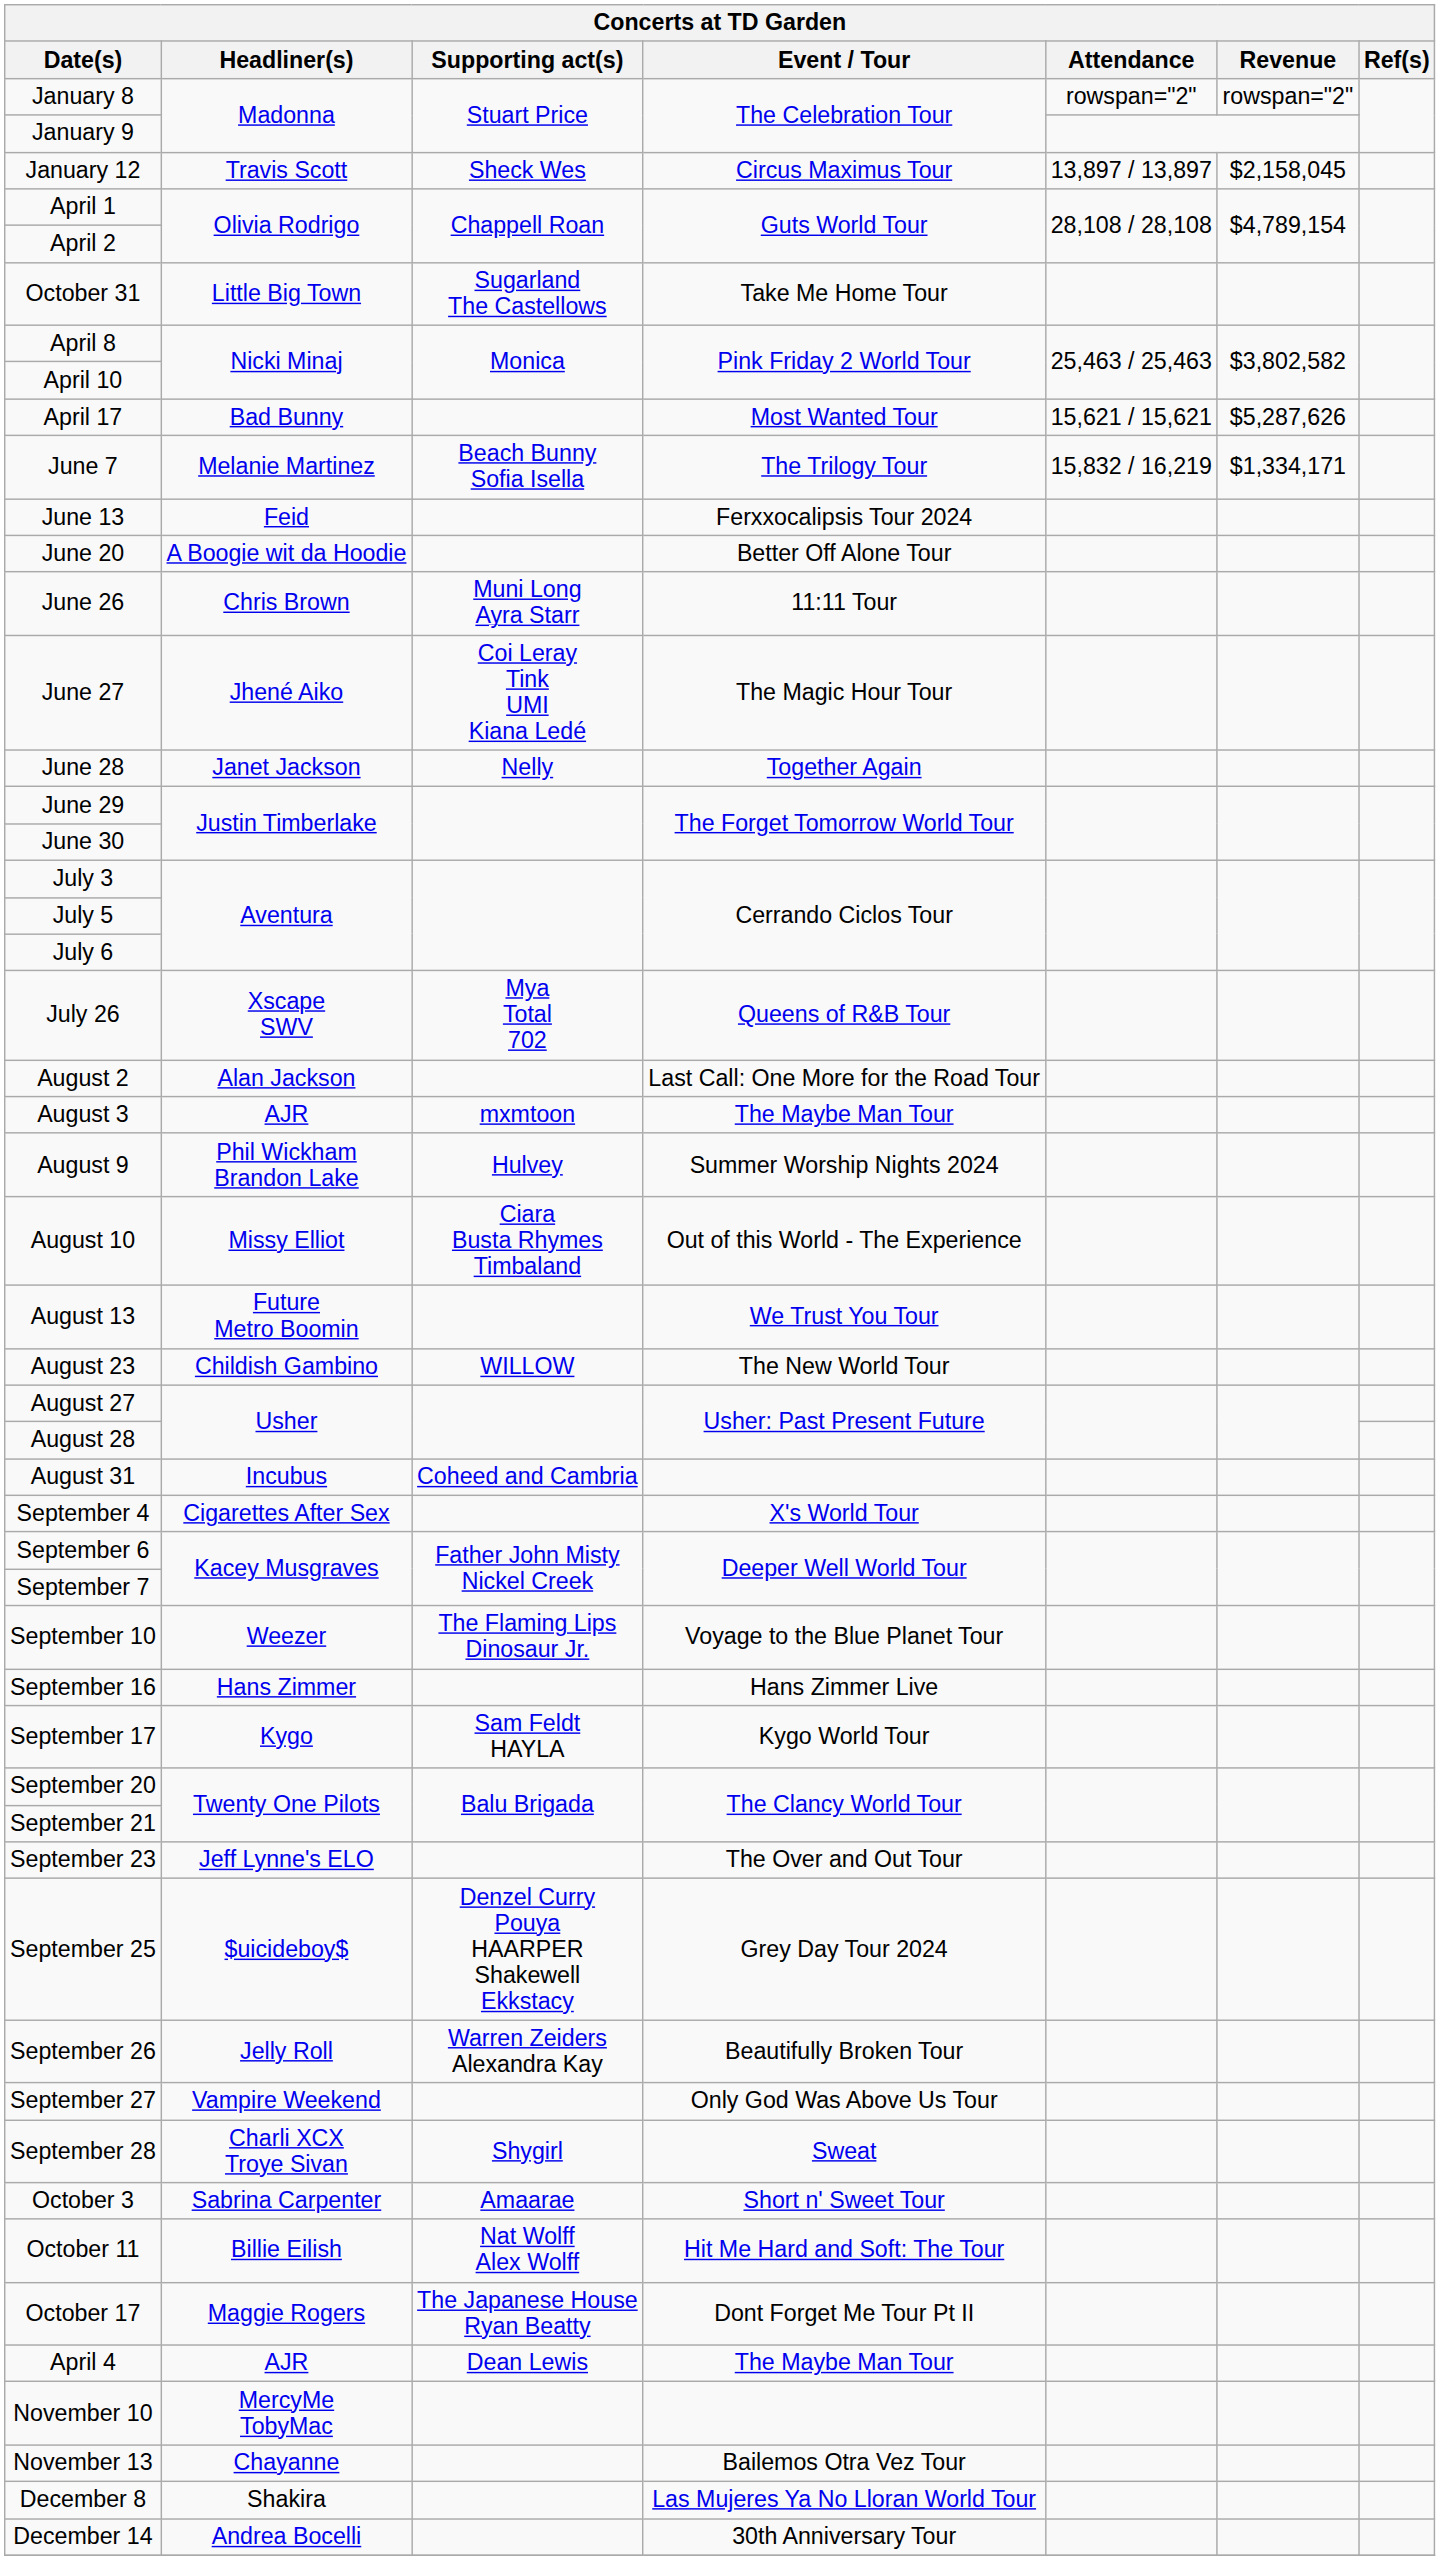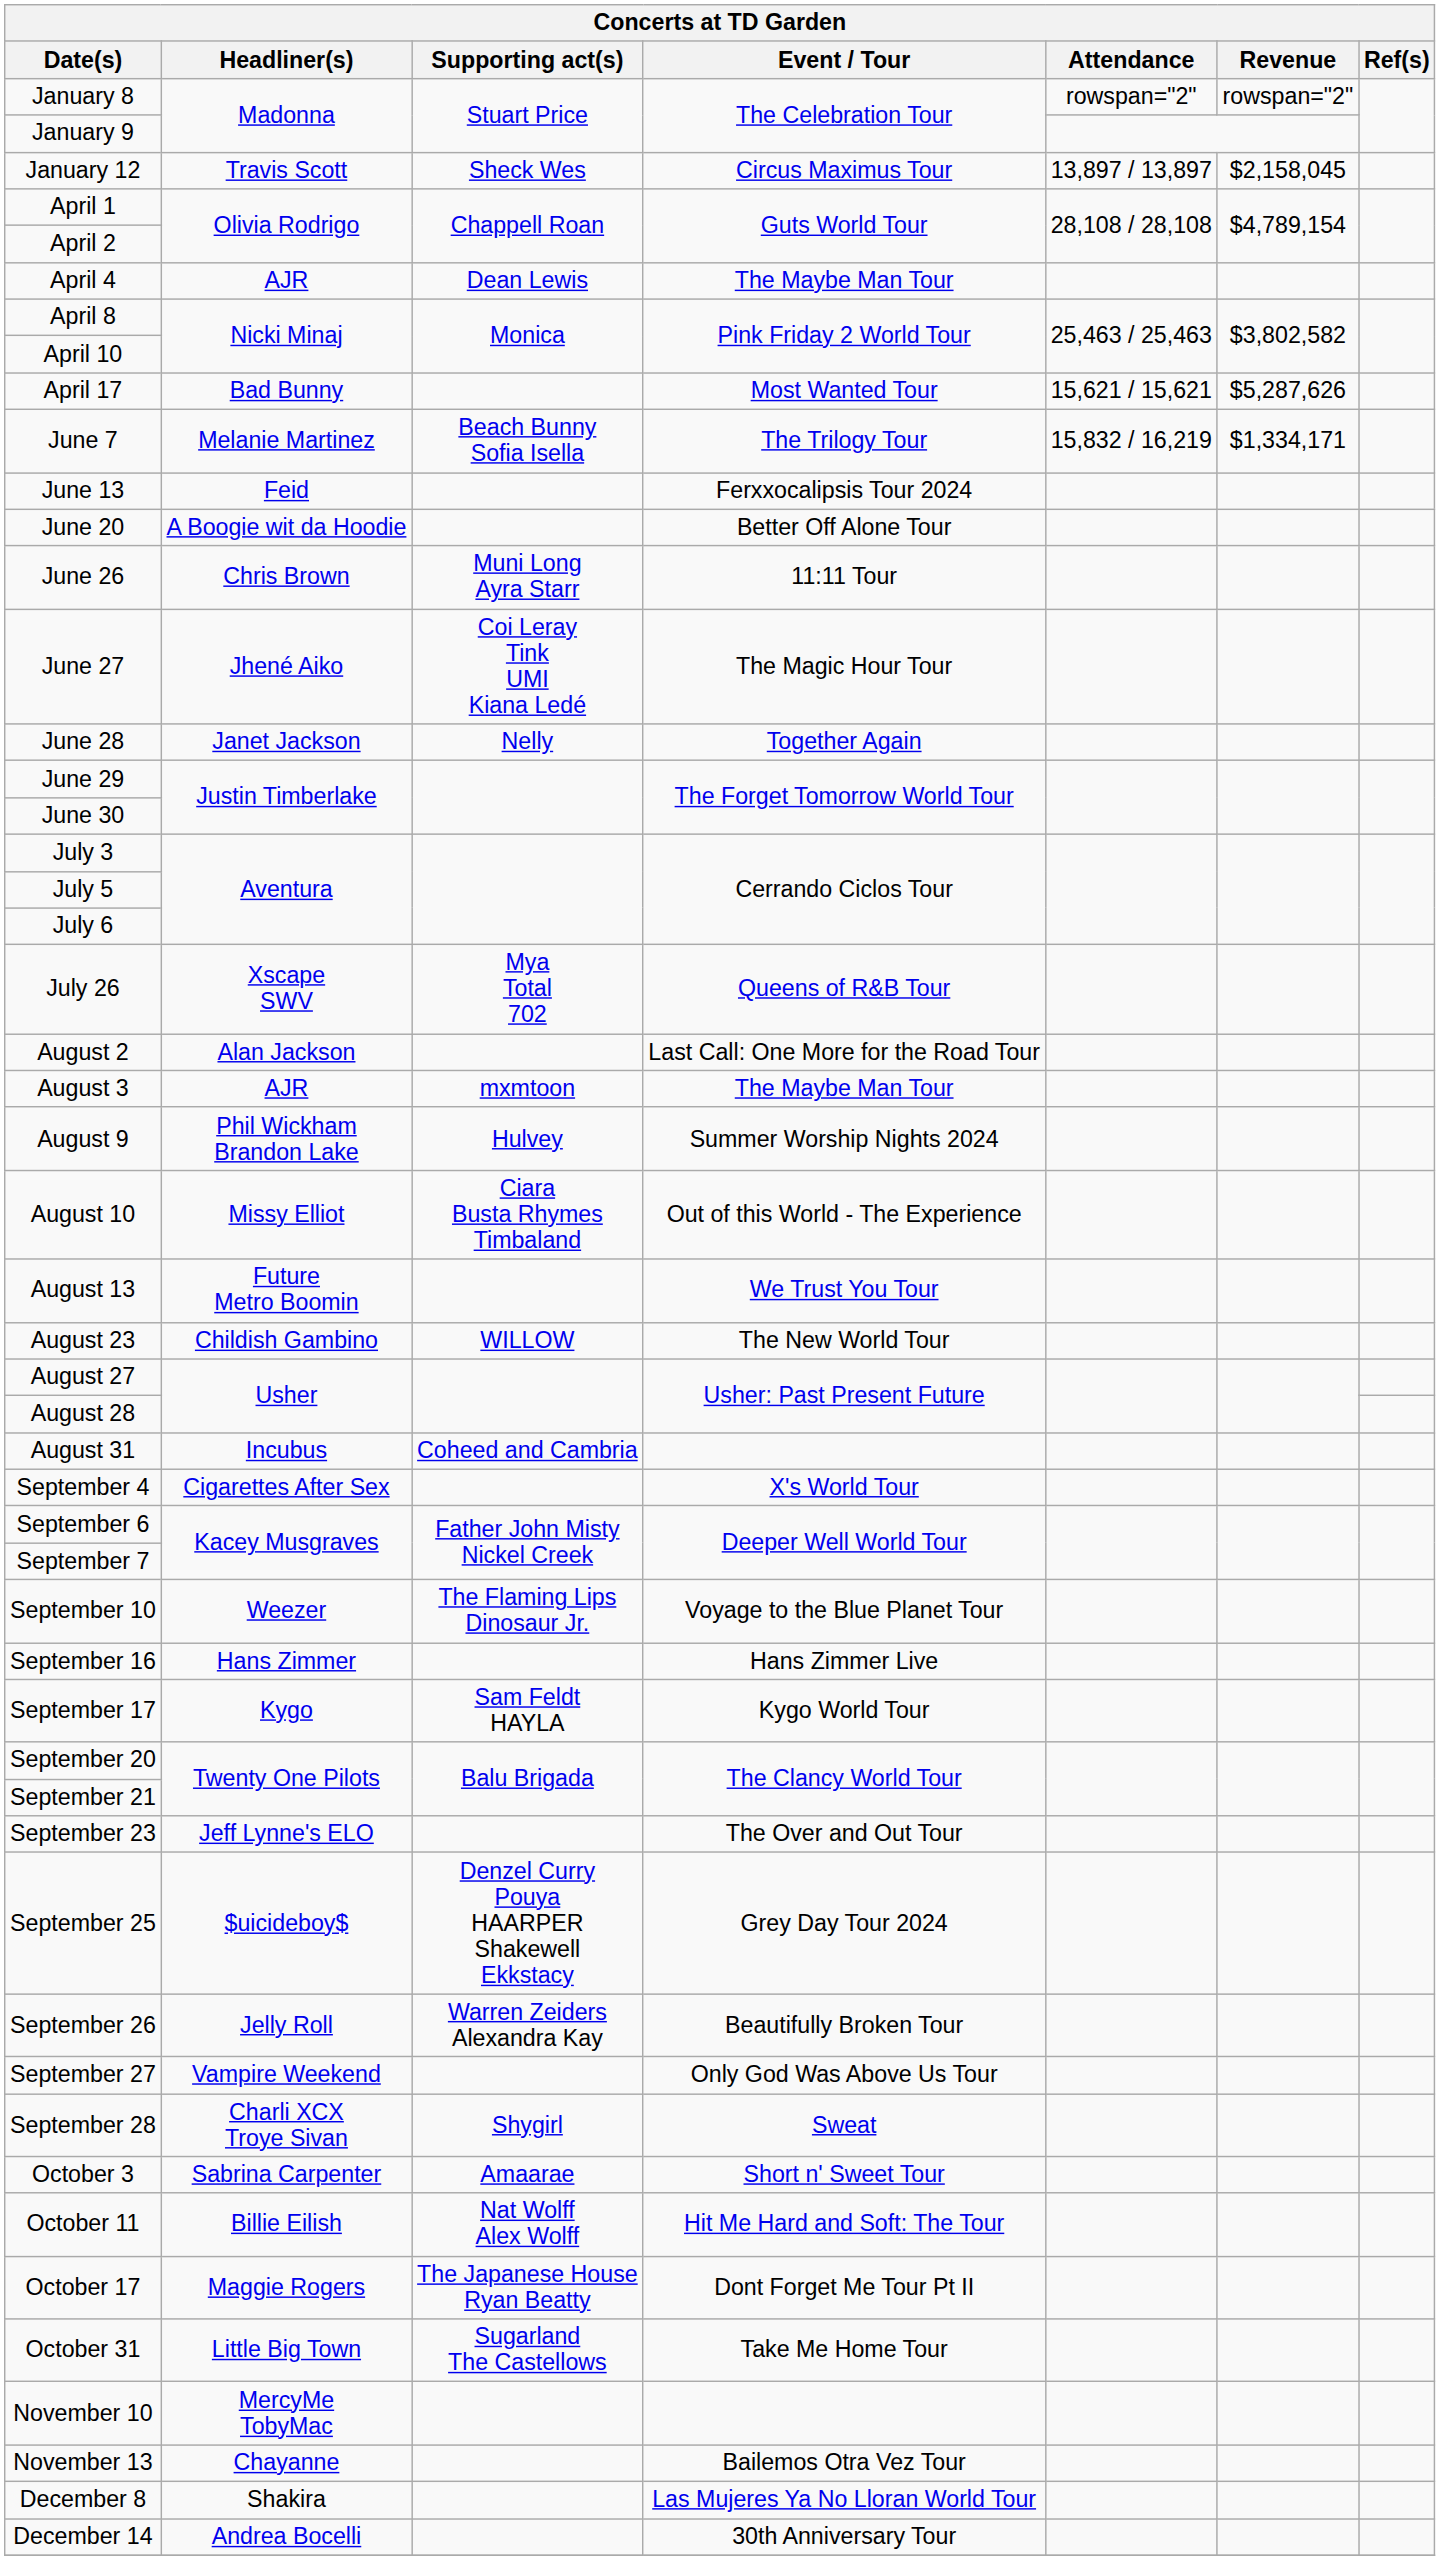rows swapped: (83, 2363) <-> (83, 293)
